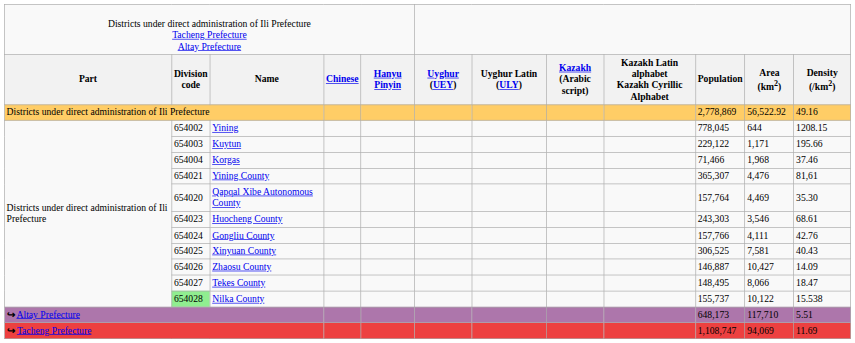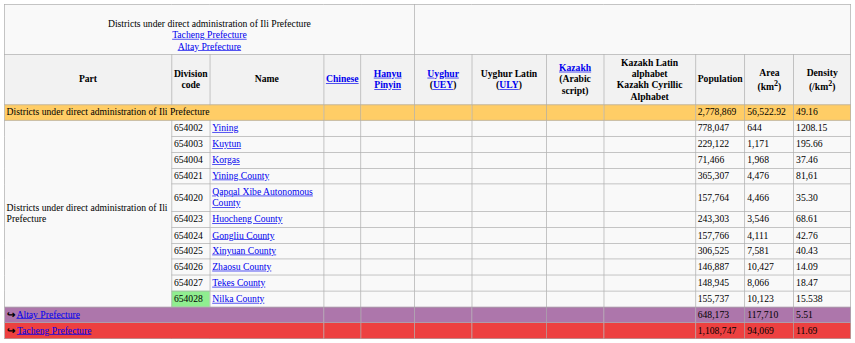(713, 128) 778,045 -> (713, 128) 778,047
(758, 197) 4,469 -> (758, 197) 4,466
(713, 283) 148,495 -> (713, 283) 148,945
(761, 299) 10,122 -> (761, 299) 10,123
